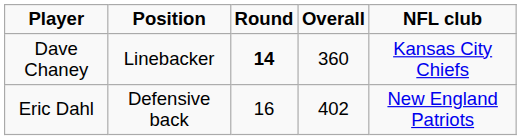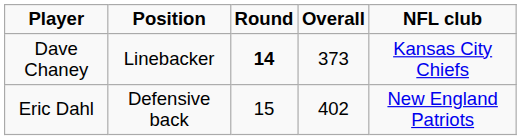(333, 59) 360 -> (333, 59) 373
(264, 109) 16 -> (264, 109) 15
